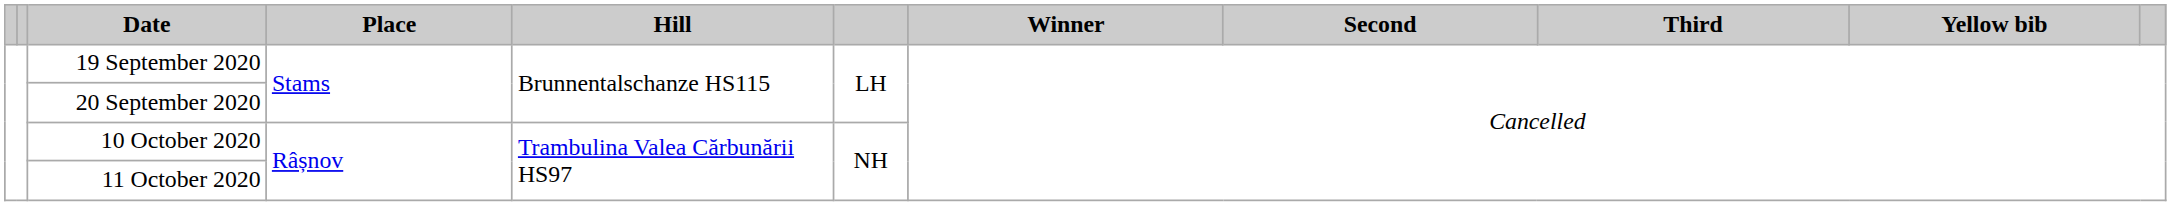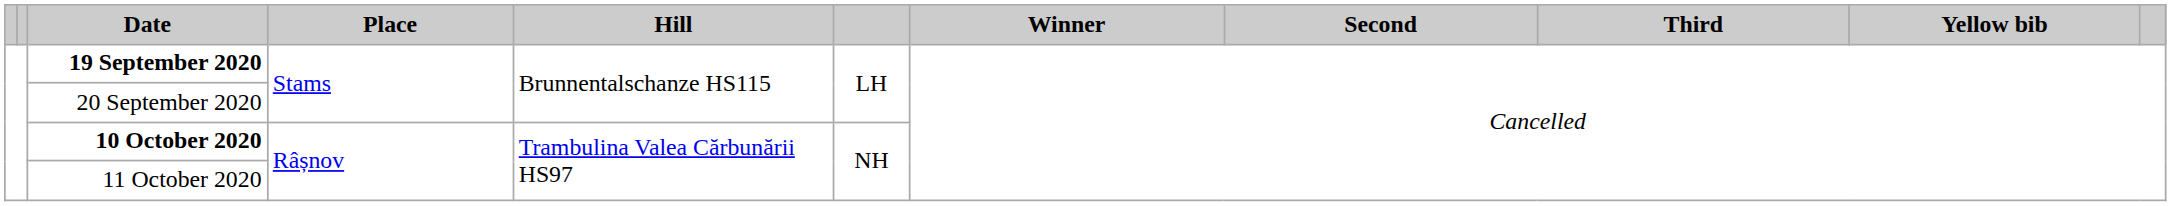(168, 62) normal -> (165, 62) bold
(181, 140) normal -> (179, 140) bold
